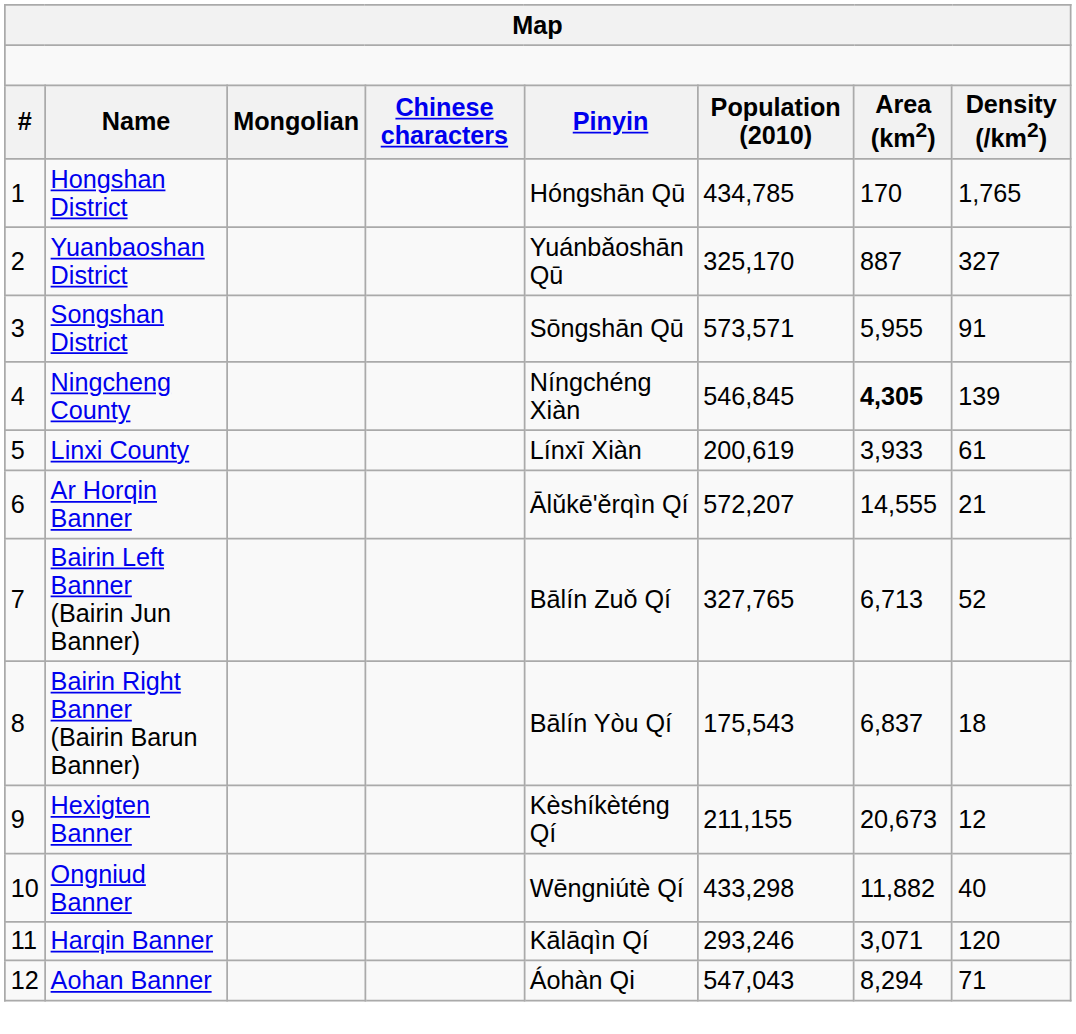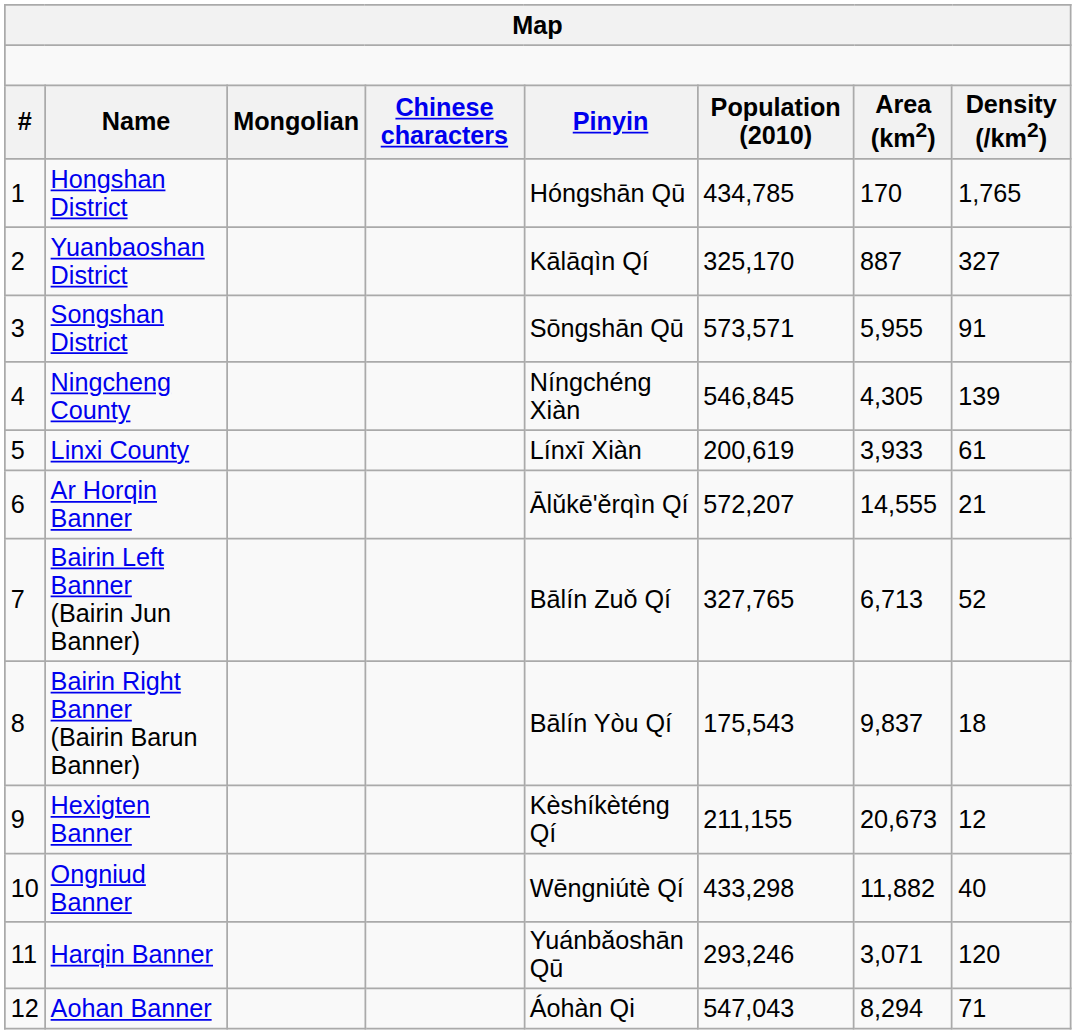(607, 261) Yuánbǎoshān Qū -> (589, 261) Kālāqìn Qí
(891, 397) bold -> (891, 397) normal
(891, 724) 6,837 -> (891, 724) 9,837
(589, 941) Kālāqìn Qí -> (607, 955) Yuánbǎoshān Qū
